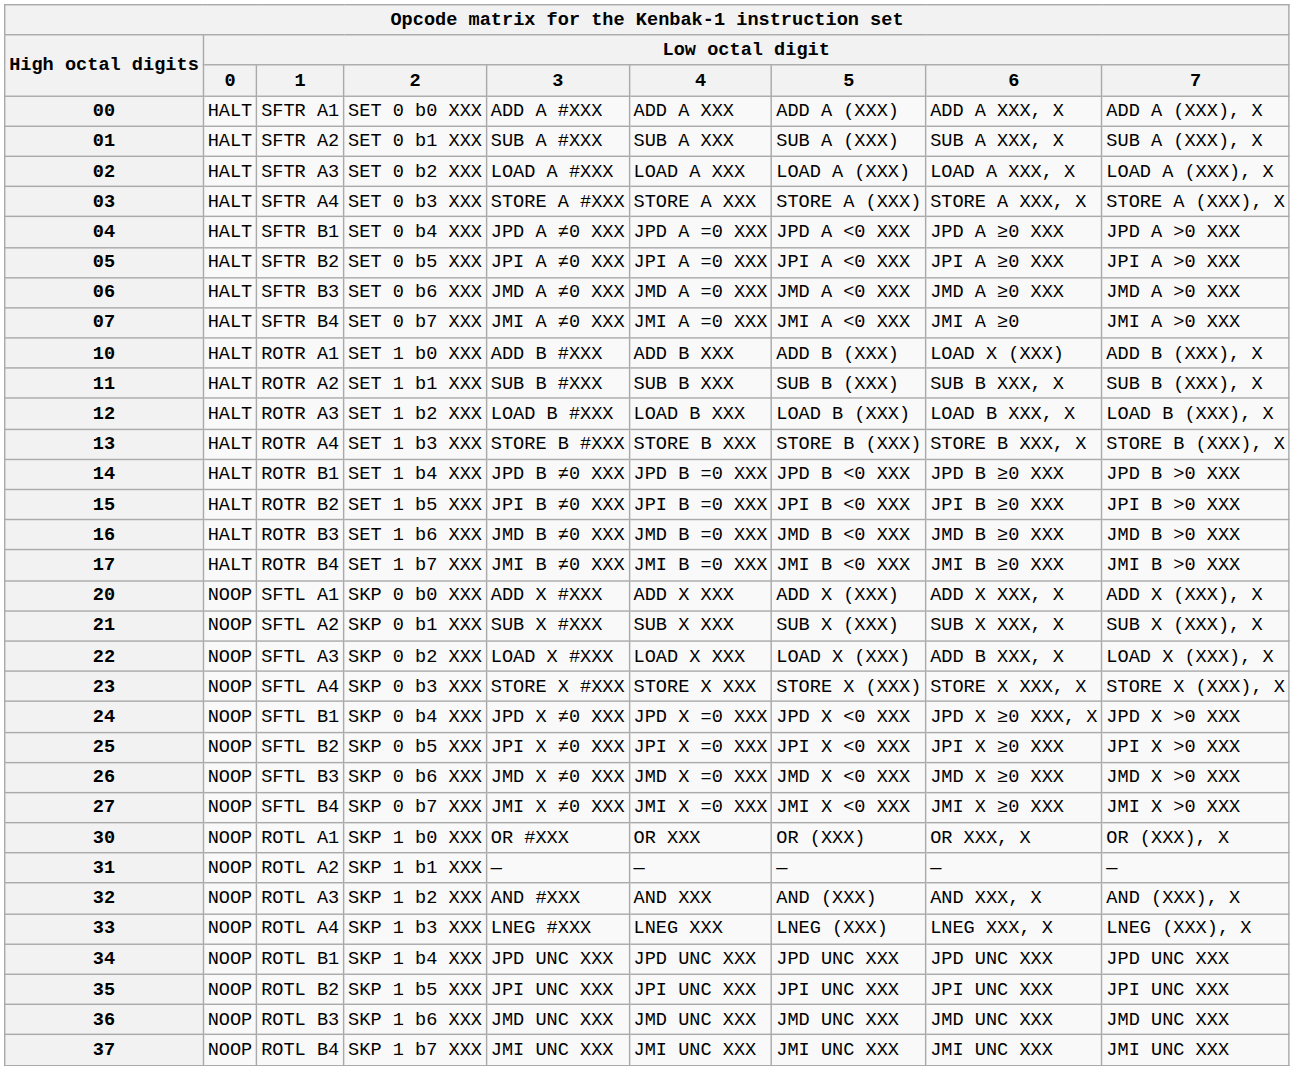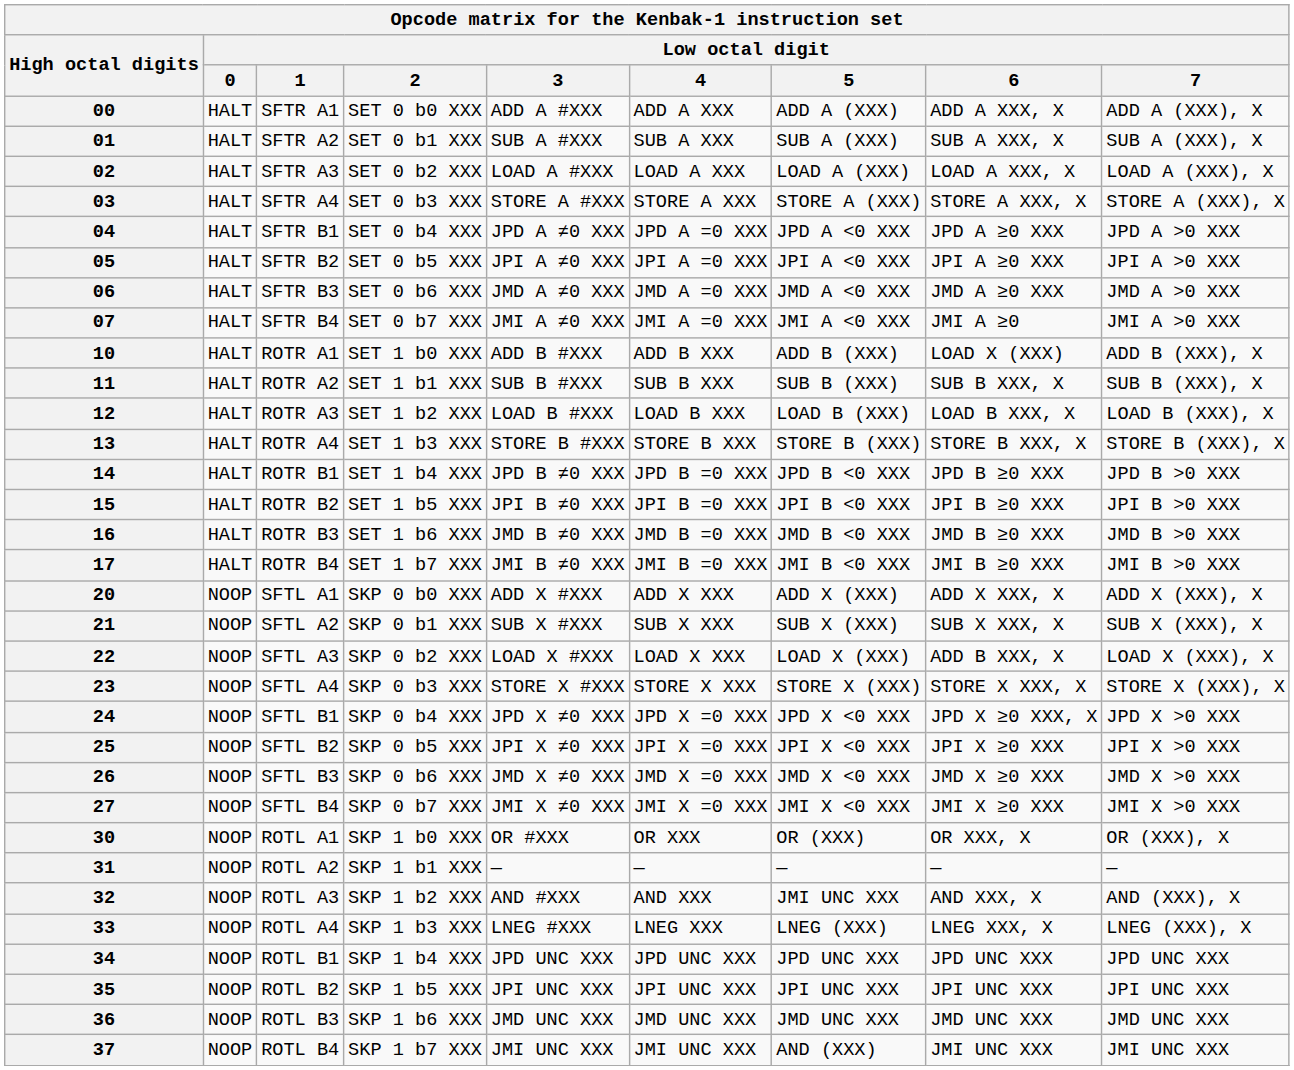(826, 899) AND (XXX) -> (838, 899) JMI UNC XXX
(838, 1050) JMI UNC XXX -> (826, 1050) AND (XXX)
